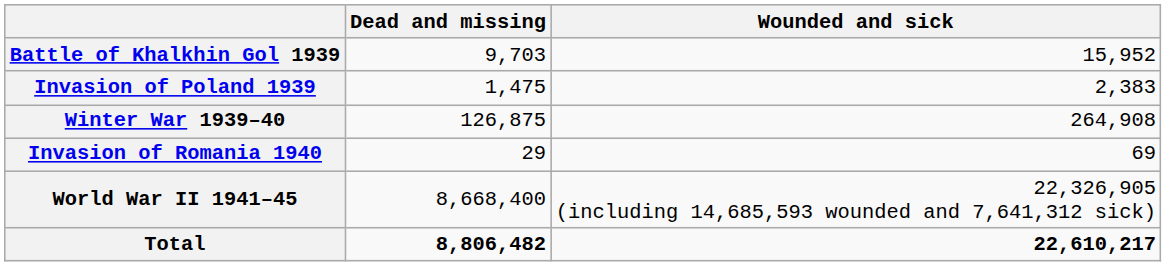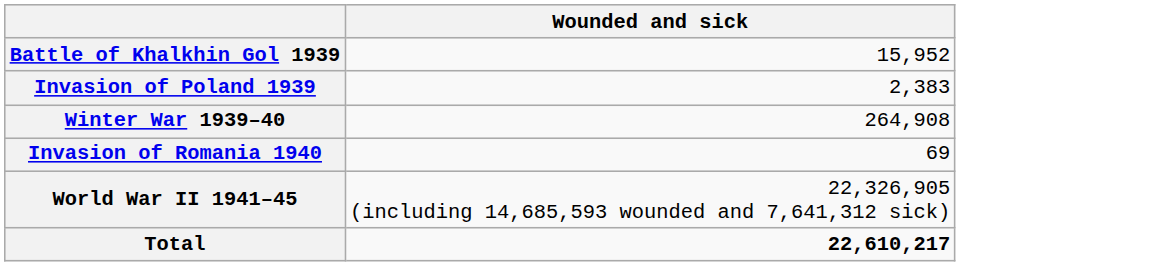- column: (448, 21)
